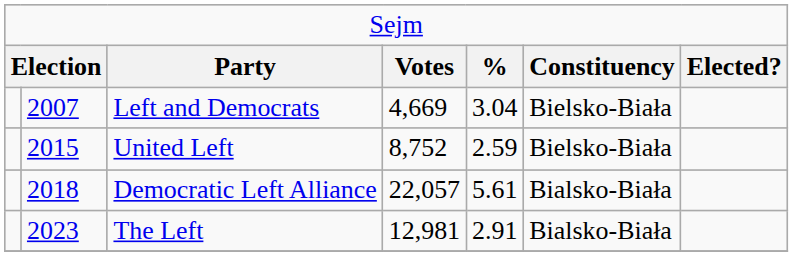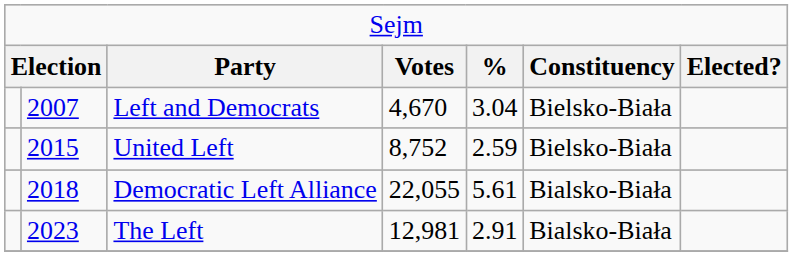(418, 107) 4,669 -> (418, 107) 4,670
(424, 189) 22,057 -> (424, 189) 22,055
